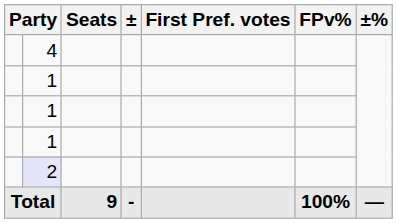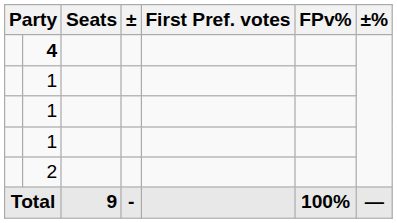(52, 50) normal -> (52, 50) bold
(52, 171) lavender background -> (52, 171) no background
